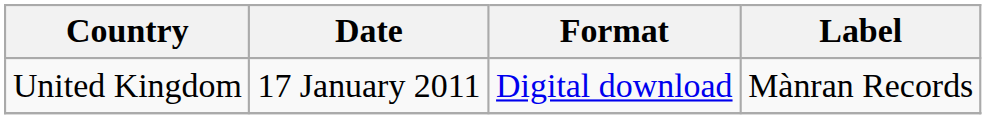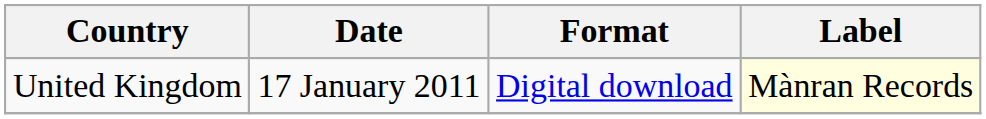(861, 85) no background -> (861, 85) lightyellow background
